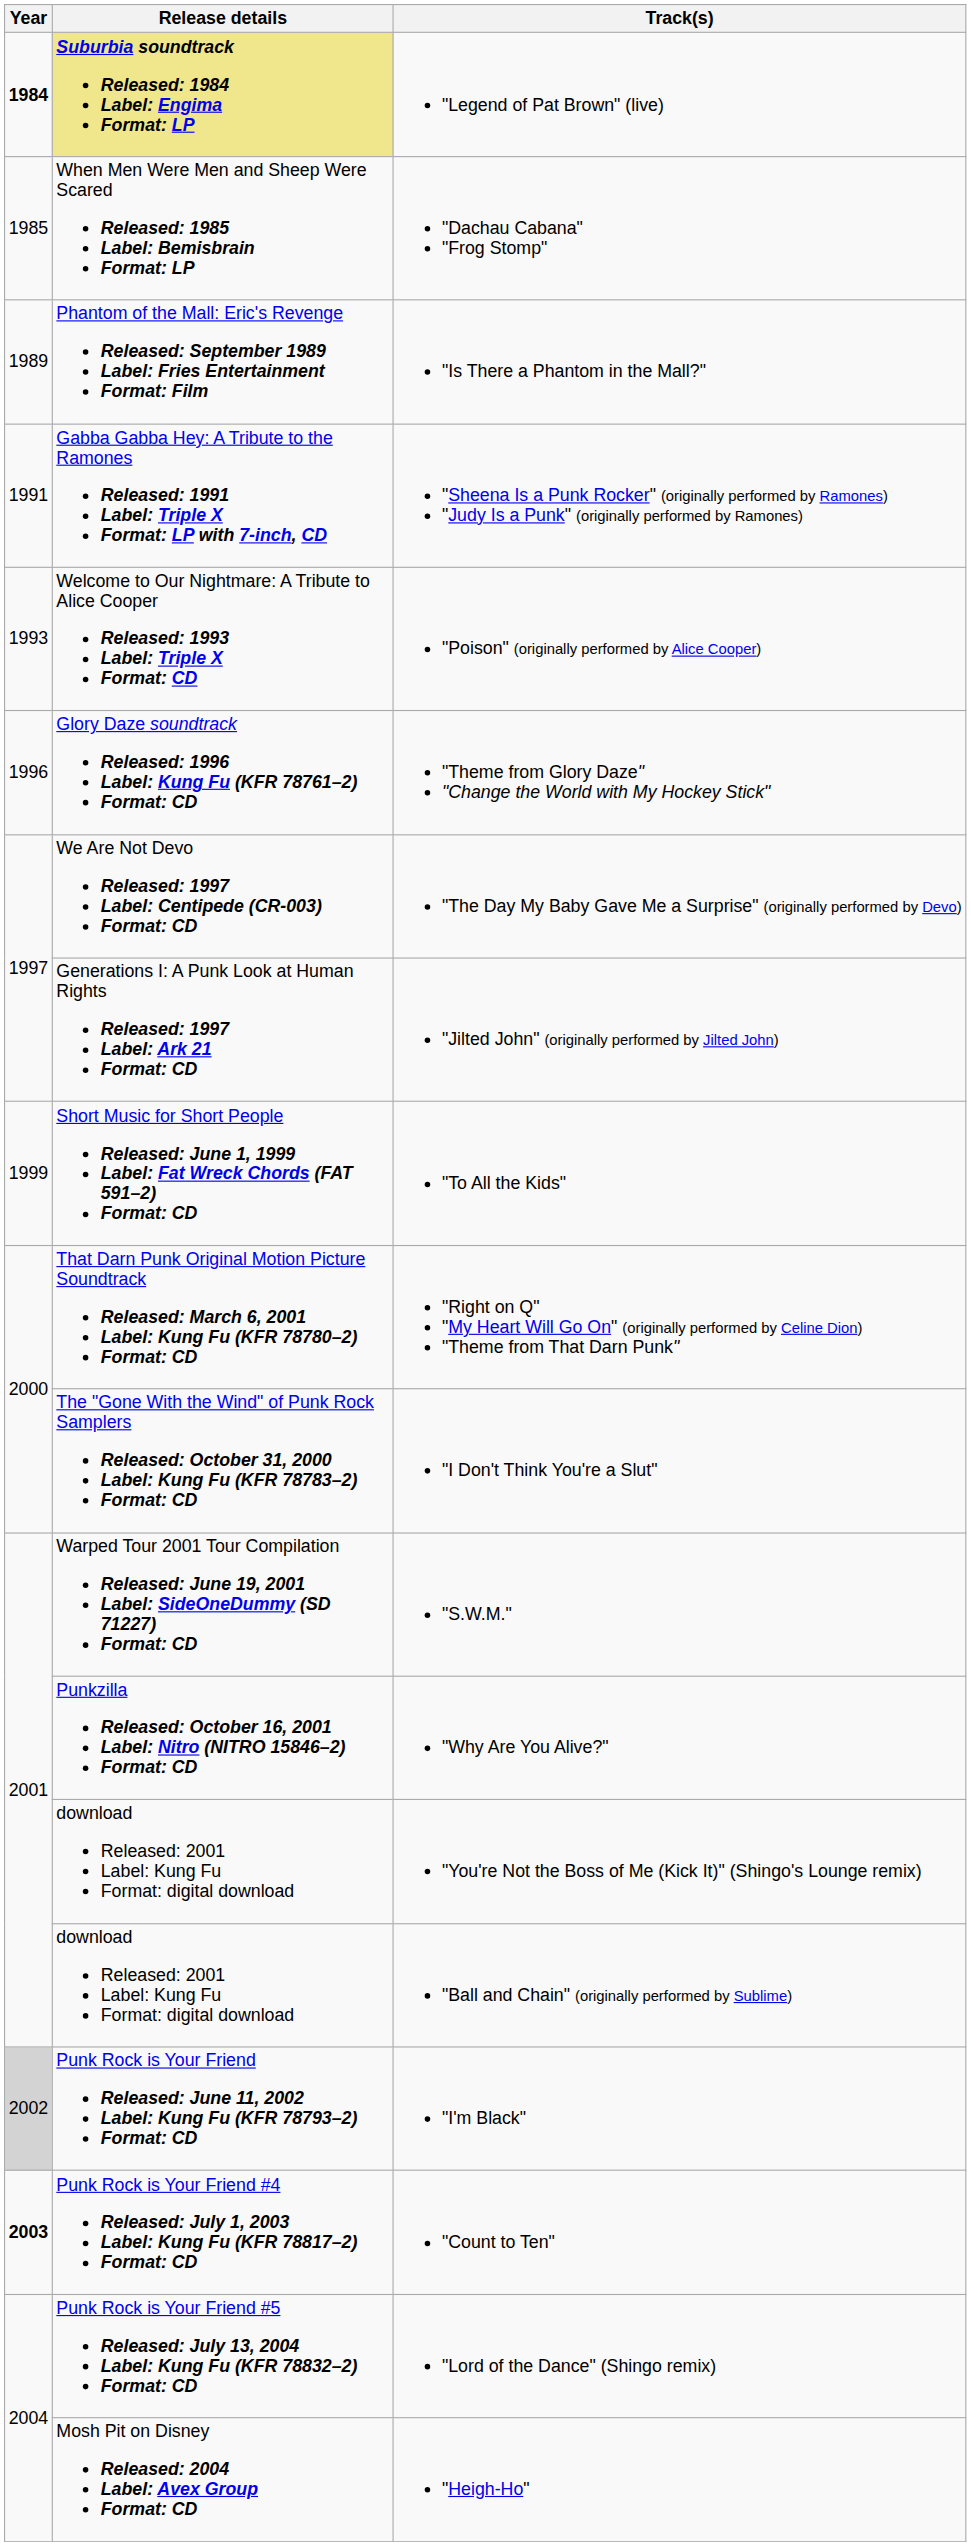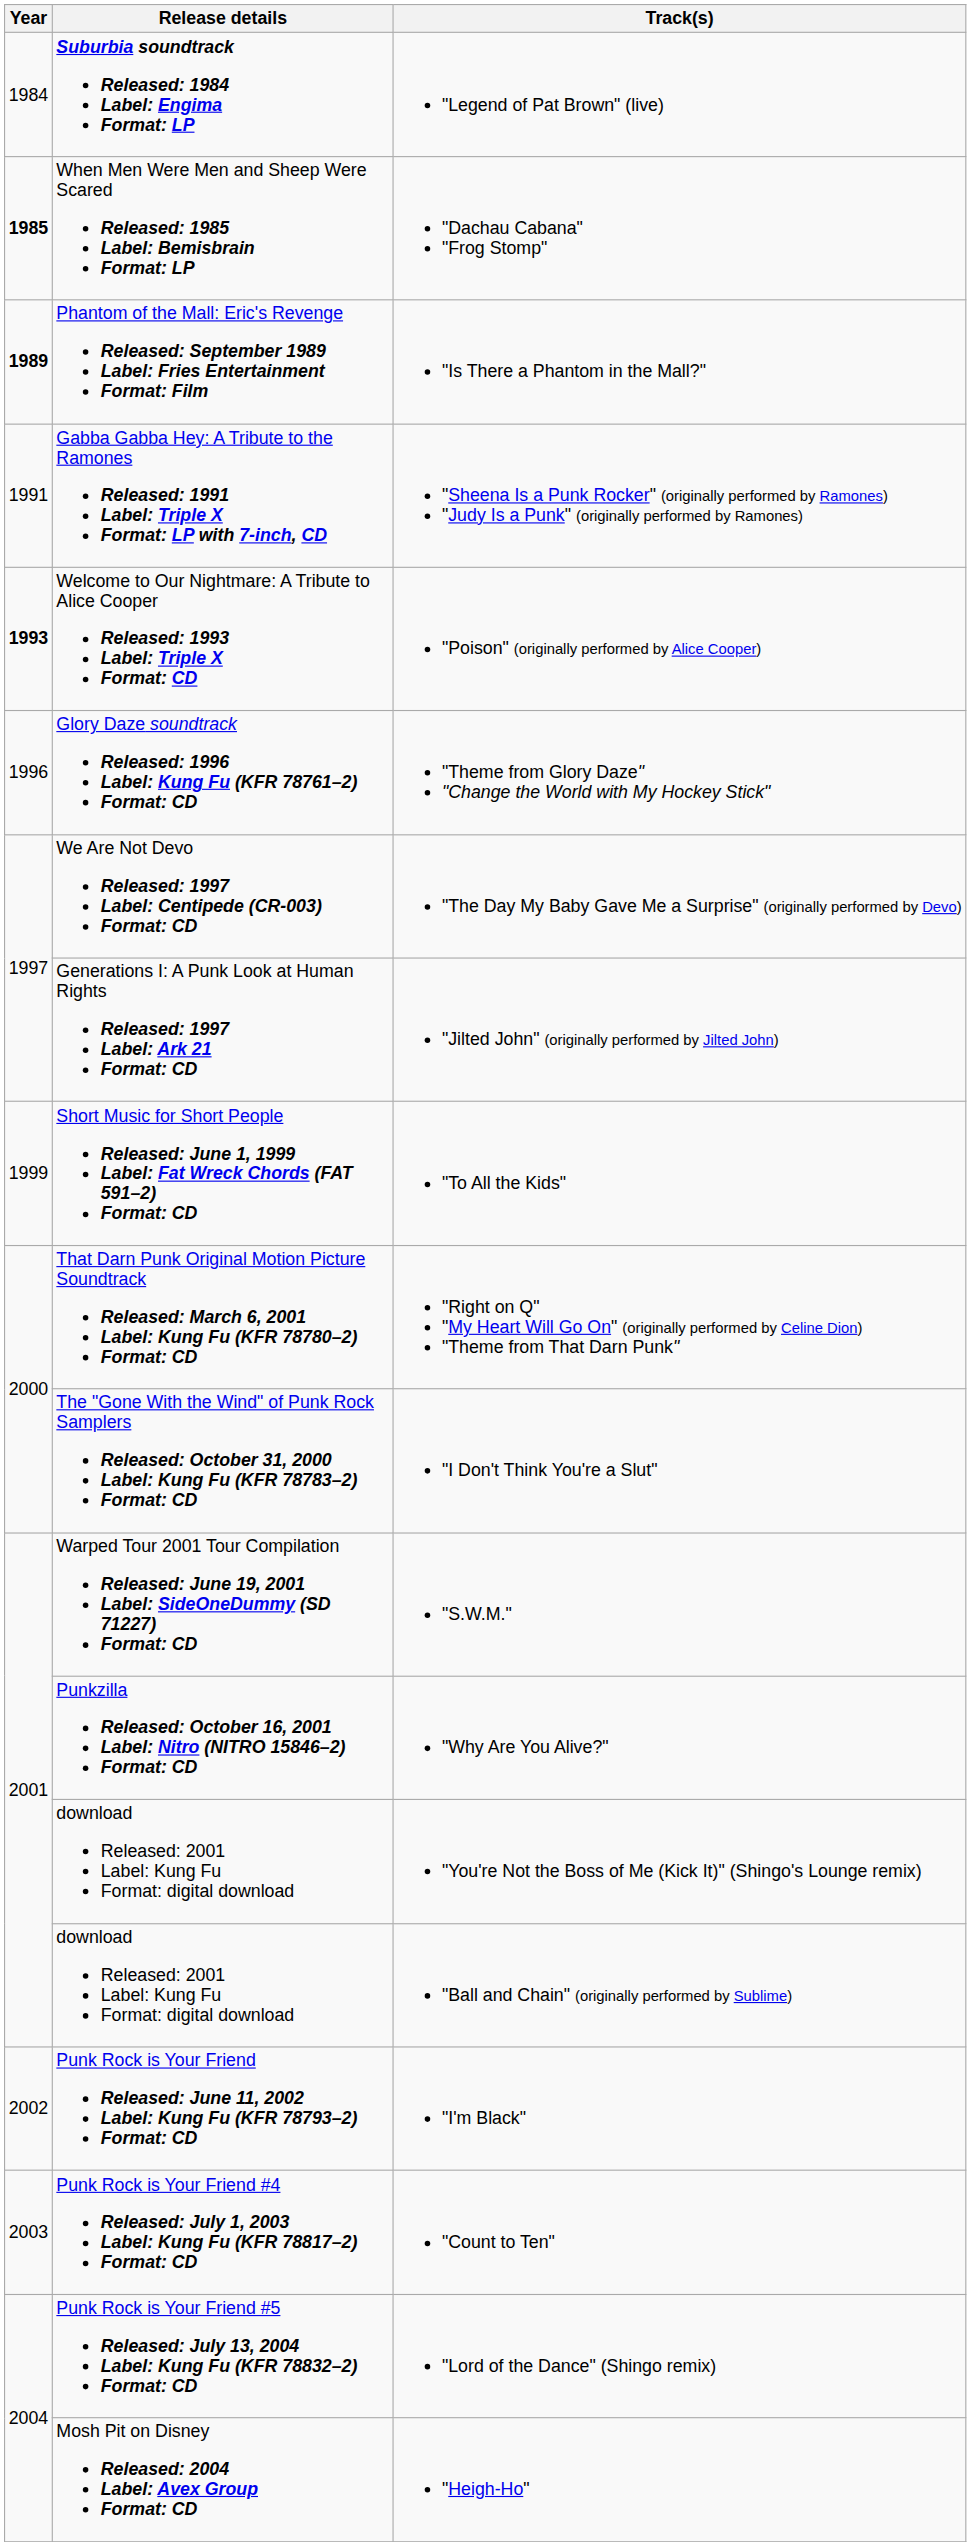(28, 94) bold -> (28, 94) normal
(223, 86) khaki background -> (223, 86) no background
(28, 228) normal -> (28, 228) bold
(28, 361) normal -> (28, 361) bold
(28, 638) normal -> (28, 638) bold
(28, 2108) lightgrey background -> (28, 2108) no background
(28, 2232) bold -> (28, 2232) normal
